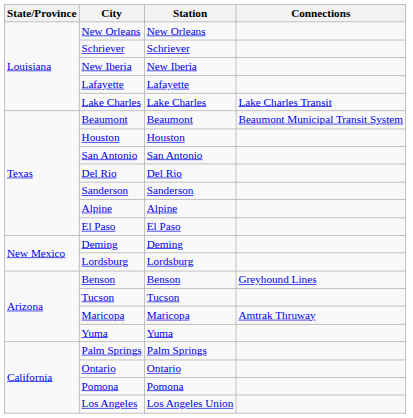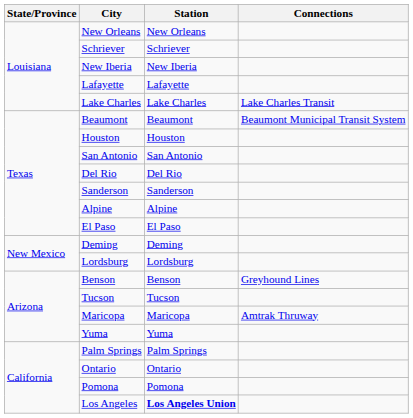(190, 404) normal -> (191, 404) bold
